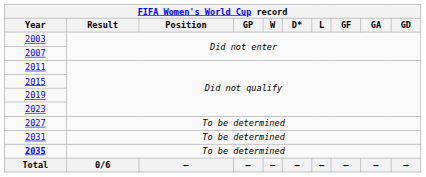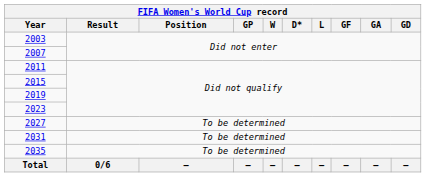(35, 151) bold -> (35, 151) normal
